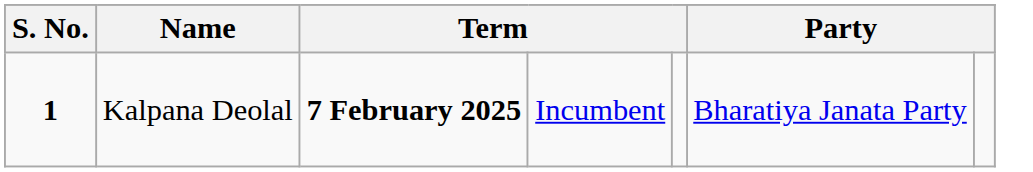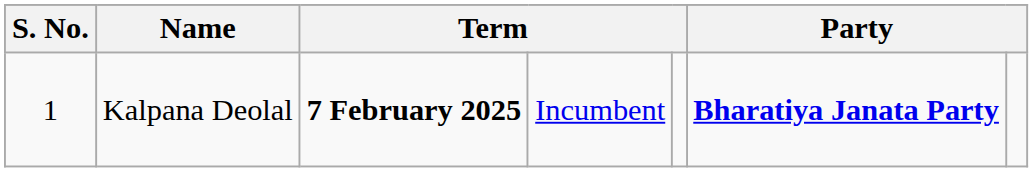(50, 109) bold -> (50, 109) normal
(830, 109) normal -> (846, 109) bold
